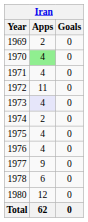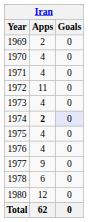(43, 57) lightgreen background -> (43, 57) no background
(43, 103) lavender background -> (43, 103) no background
(43, 118) normal -> (43, 118) bold
(69, 118) no background -> (69, 118) lavender background
